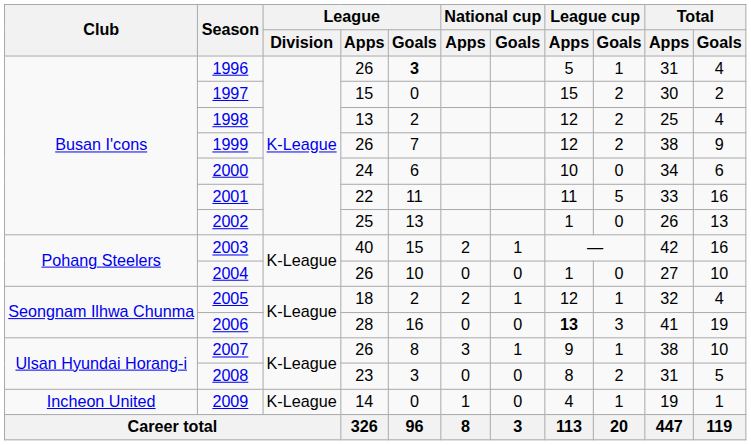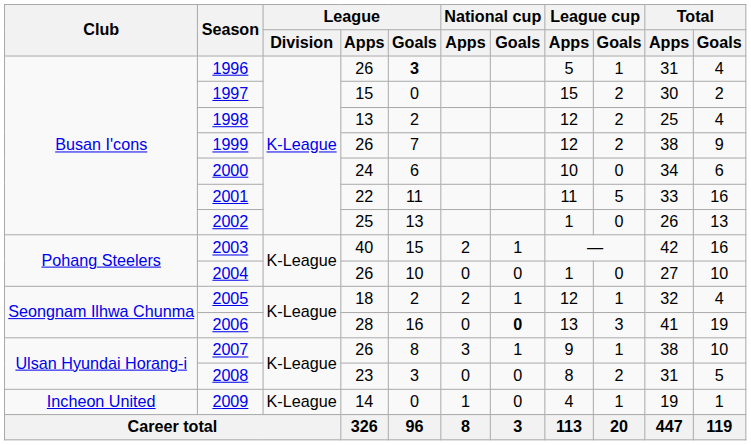(518, 324) normal -> (518, 324) bold
(569, 324) bold -> (569, 324) normal
